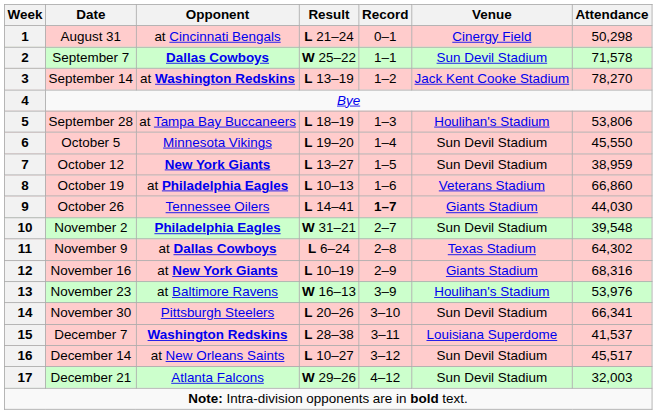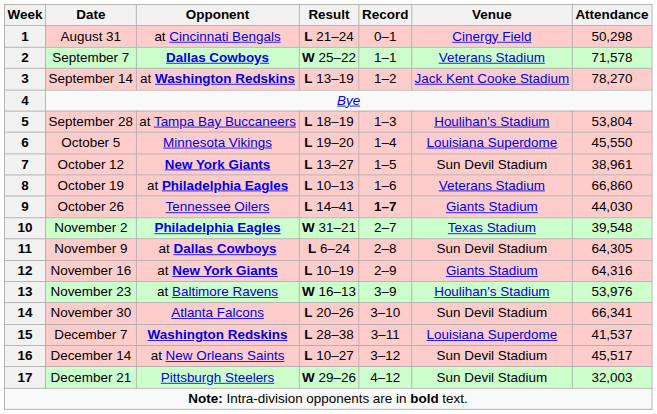(492, 57) Sun Devil Stadium -> (492, 57) Veterans Stadium
(612, 121) 53,806 -> (612, 121) 53,804
(492, 143) Sun Devil Stadium -> (492, 143) Louisiana Superdome
(612, 164) 38,959 -> (612, 164) 38,961
(492, 228) Sun Devil Stadium -> (492, 228) Texas Stadium
(492, 249) Texas Stadium -> (492, 249) Sun Devil Stadium
(612, 249) 64,302 -> (612, 249) 64,305
(612, 270) 68,316 -> (612, 270) 64,316
(218, 313) Pittsburgh Steelers -> (218, 313) Atlanta Falcons
(218, 377) Atlanta Falcons -> (218, 377) Pittsburgh Steelers
